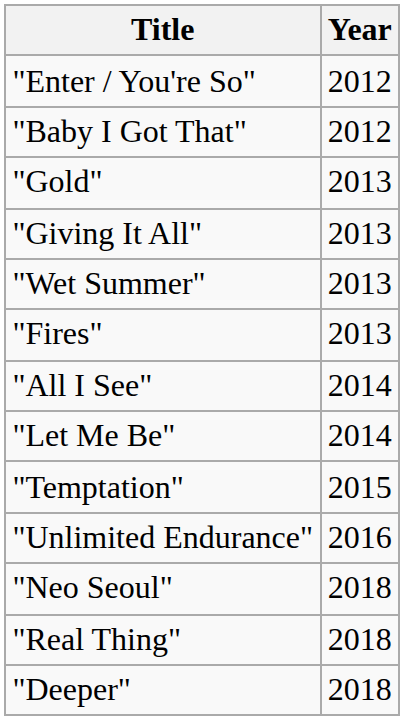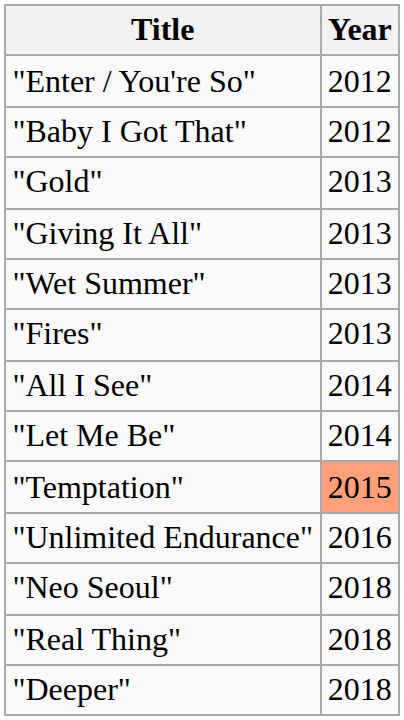(360, 486) no background -> (360, 486) lightsalmon background
